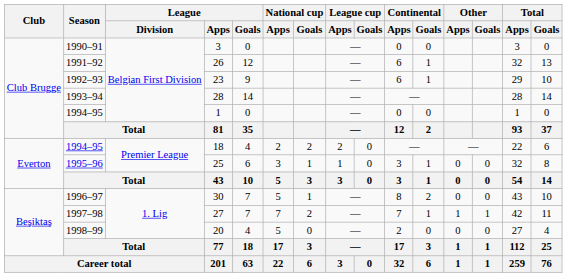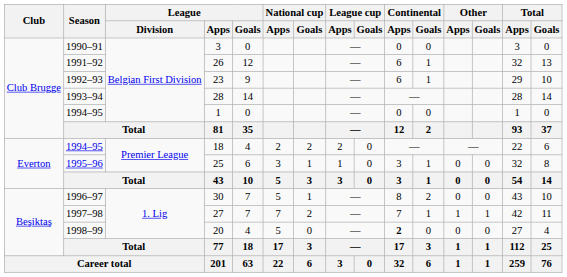(399, 230) normal -> (399, 230) bold
